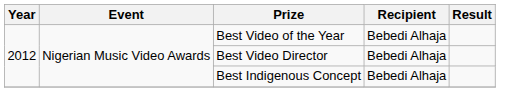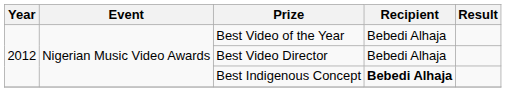(407, 76) normal -> (410, 76) bold
